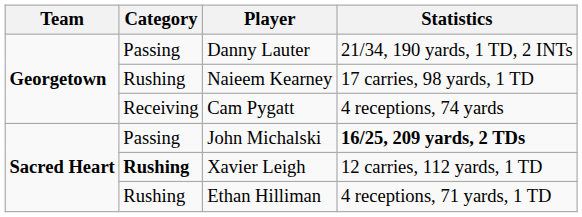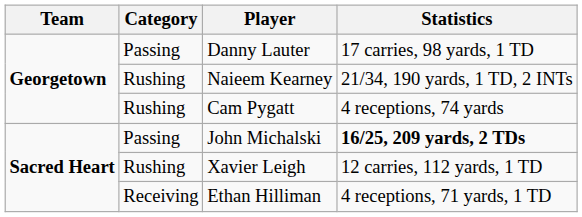(457, 49) 21/34, 190 yards, 1 TD, 2 INTs -> (437, 49) 17 carries, 98 yards, 1 TD
(437, 78) 17 carries, 98 yards, 1 TD -> (457, 78) 21/34, 190 yards, 1 TD, 2 INTs
(161, 108) Receiving -> (154, 108) Rushing
(156, 166) bold -> (154, 166) normal
(154, 196) Rushing -> (161, 196) Receiving
